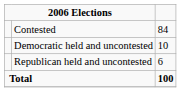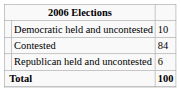rows swapped: (84, 45) <-> (35, 29)
